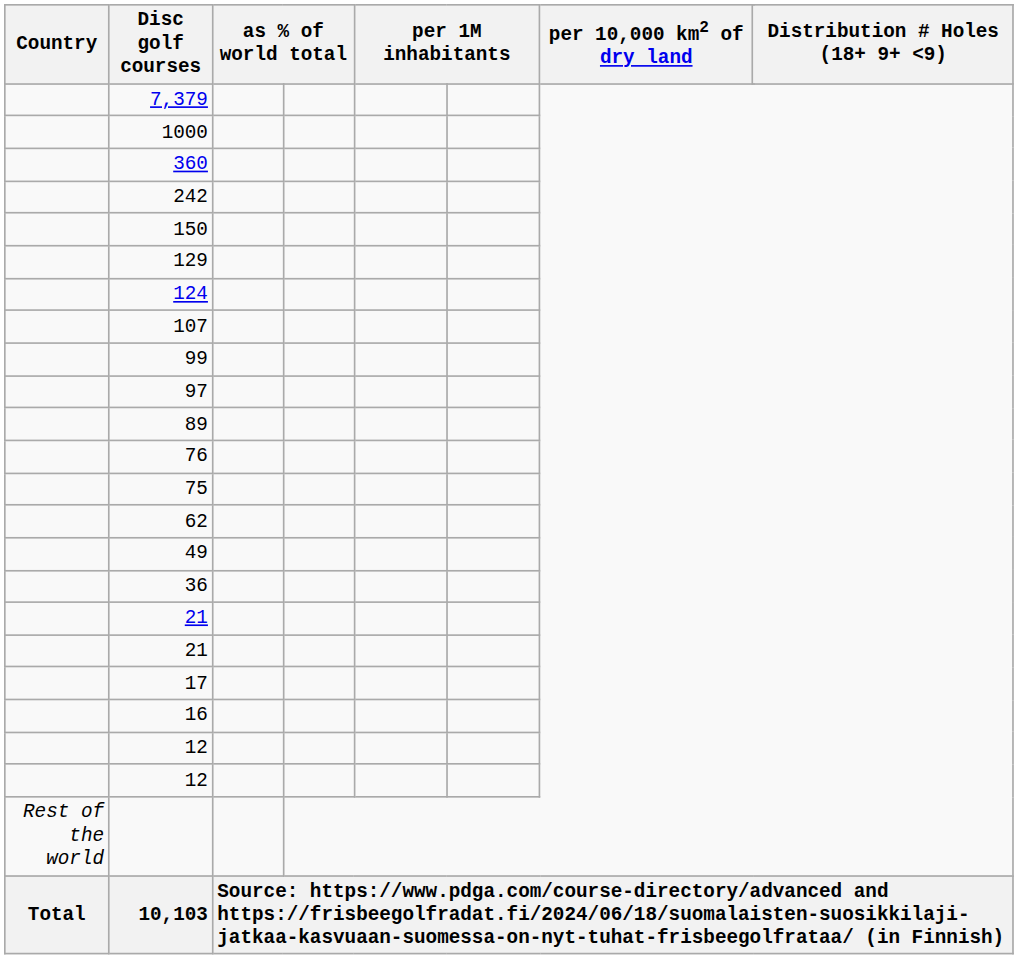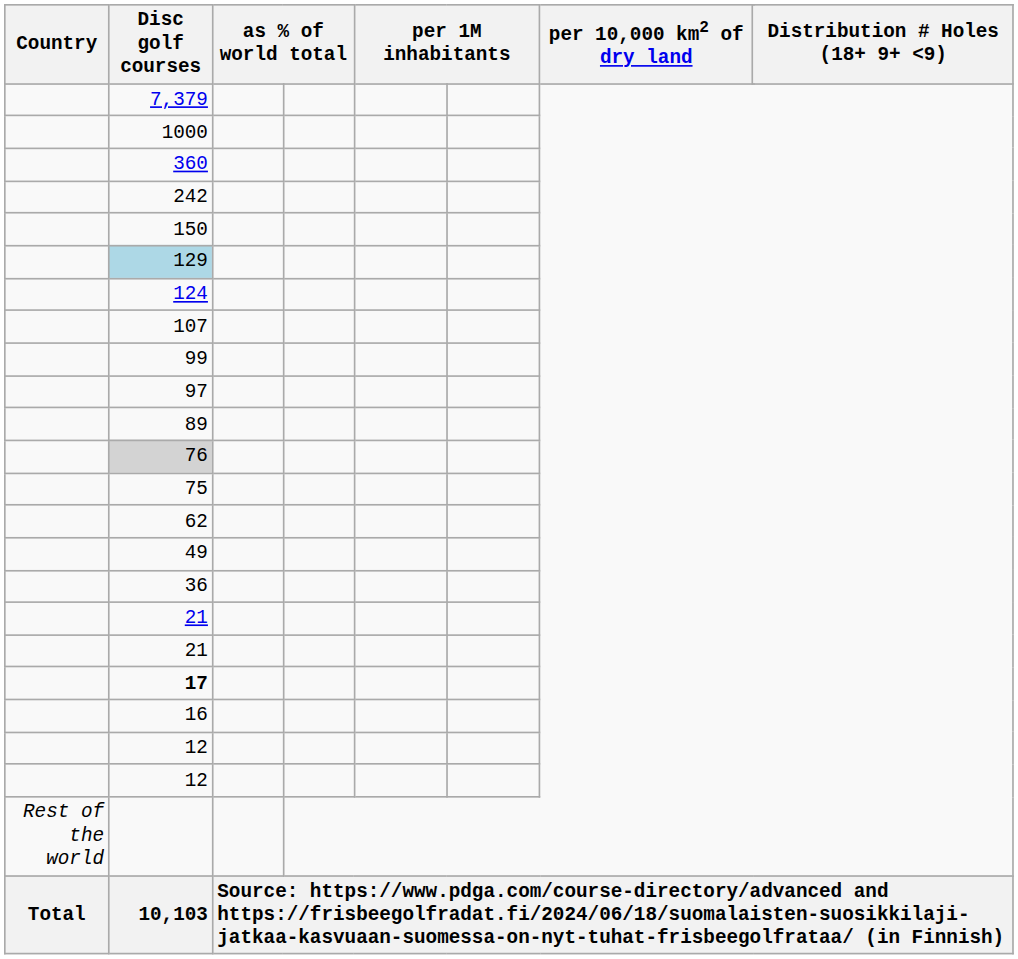(191, 262) no background -> (191, 262) lightblue background
(196, 456) no background -> (196, 456) lightgrey background
(196, 683) normal -> (196, 683) bold
